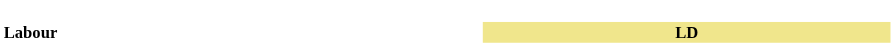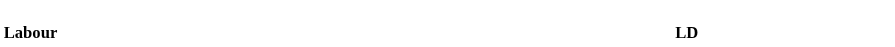(687, 32) khaki background -> (687, 32) no background
